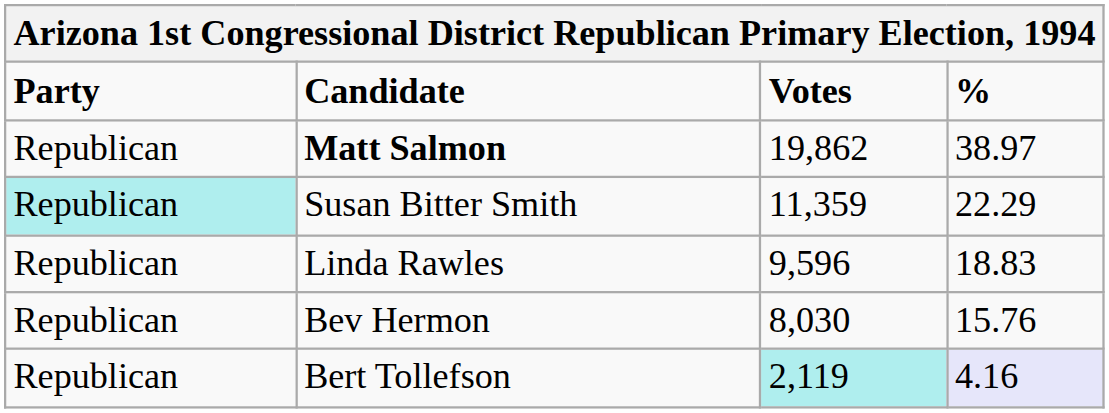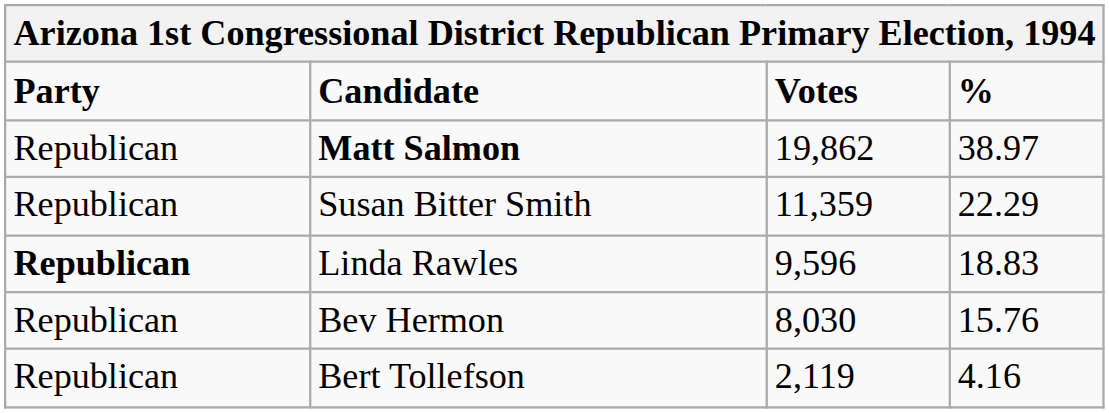(96, 205) paleturquoise background -> (96, 205) no background
(96, 262) normal -> (102, 262) bold
(809, 377) paleturquoise background -> (815, 377) no background
(987, 377) lavender background -> (989, 377) no background
